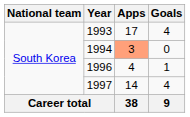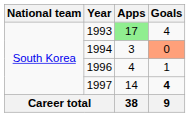(131, 31) no background -> (131, 31) lightgreen background
(131, 49) lightsalmon background -> (131, 49) no background
(167, 49) no background -> (167, 49) lightsalmon background
(167, 85) normal -> (167, 85) bold
